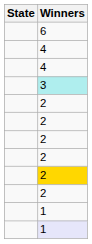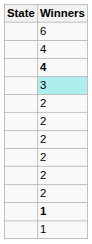(43, 67) normal -> (43, 67) bold
(43, 175) gold background -> (43, 175) no background
(43, 211) normal -> (43, 211) bold
(43, 229) lavender background -> (43, 229) no background
